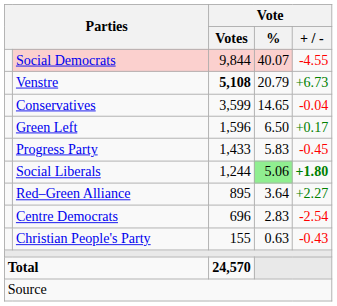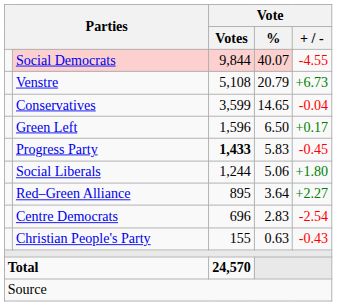(235, 82) bold -> (235, 82) normal
(235, 149) normal -> (235, 149) bold
(277, 171) lightgreen background -> (277, 171) no background
(312, 171) bold -> (312, 171) normal
